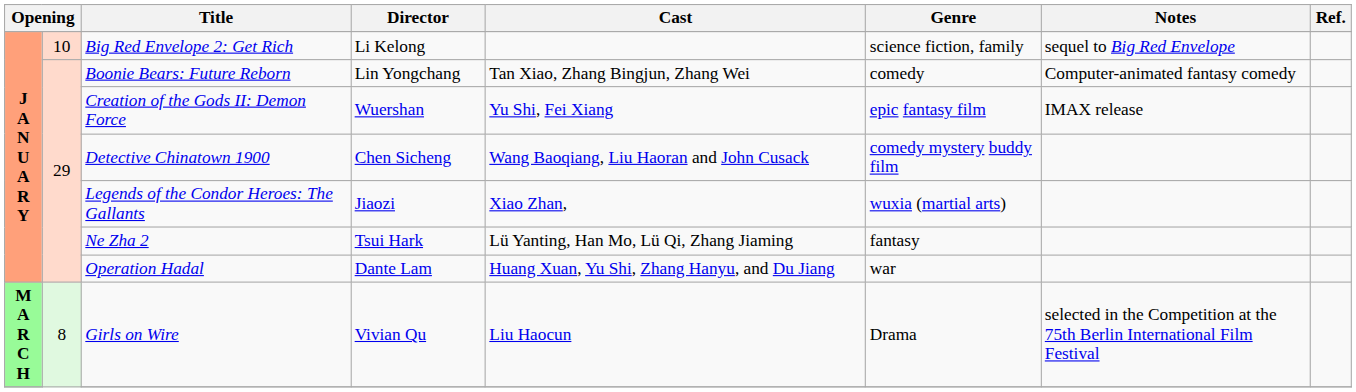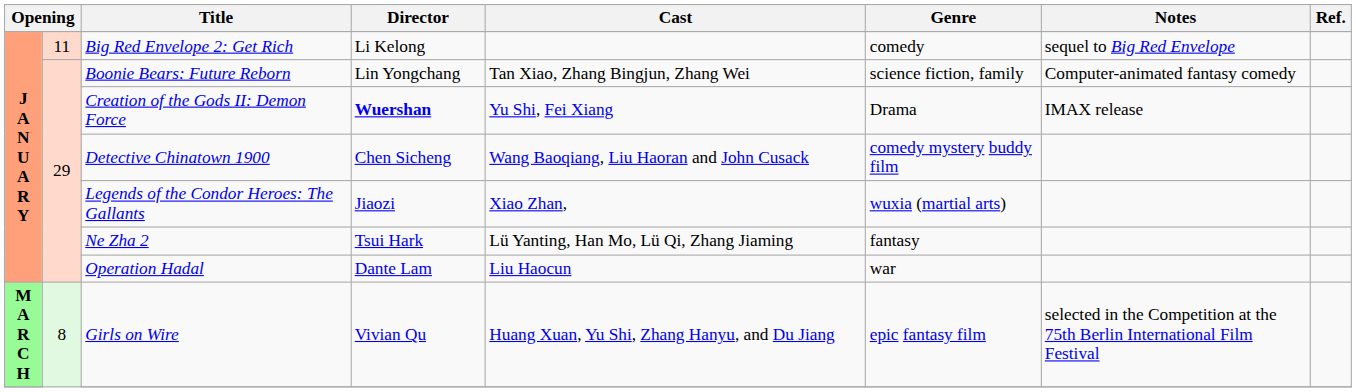(62, 45) 10 -> (62, 45) 11
(947, 45) science fiction, family -> (897, 45) comedy
(897, 73) comedy -> (947, 73) science fiction, family
(389, 110) normal -> (393, 110) bold
(928, 110) epic fantasy film -> (893, 110) Drama
(662, 268) Huang Xuan, Yu Shi, Zhang Hanyu, and Du Jiang -> (530, 268) Liu Haocun
(530, 334) Liu Haocun -> (662, 334) Huang Xuan, Yu Shi, Zhang Hanyu, and Du Jiang
(893, 334) Drama -> (928, 334) epic fantasy film
